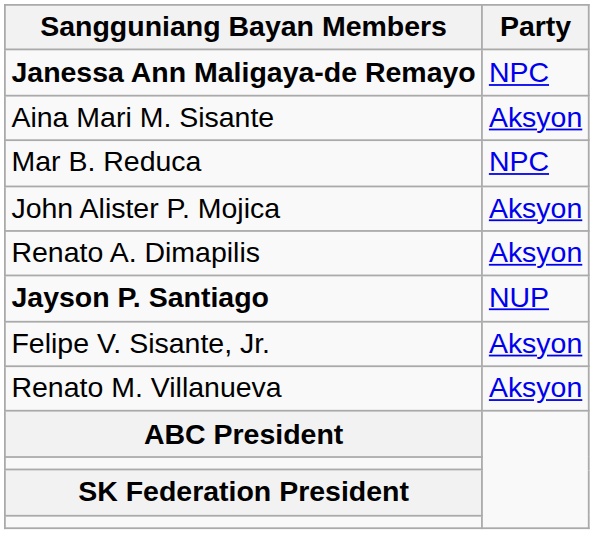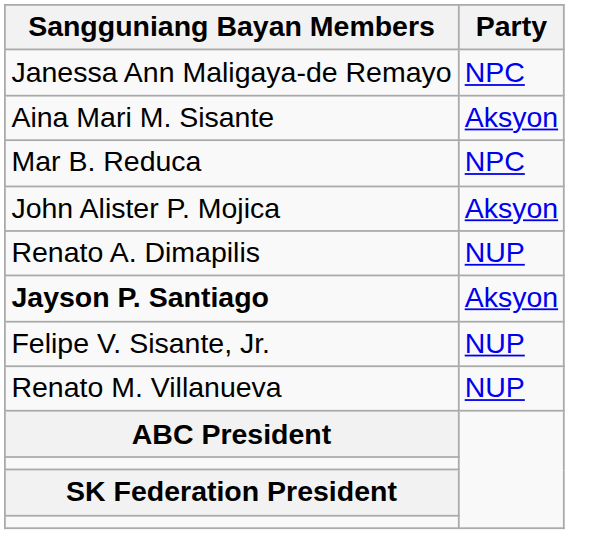(244, 72) bold -> (232, 72) normal
(536, 252) Aksyon -> (495, 252) NUP
(519, 298) NUP -> (511, 298) Aksyon
(536, 343) Aksyon -> (495, 343) NUP
(536, 388) Aksyon -> (495, 388) NUP
